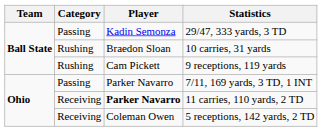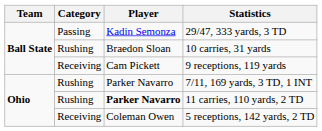(75, 65) Rushing -> (79, 65) Receiving
(74, 83) Passing -> (75, 83) Rushing
(79, 100) Receiving -> (75, 100) Rushing
